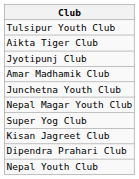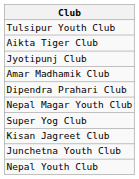(64, 89) Junchetna Youth Club -> (67, 89) Dipendra Prahari Club
(67, 151) Dipendra Prahari Club -> (64, 151) Junchetna Youth Club
